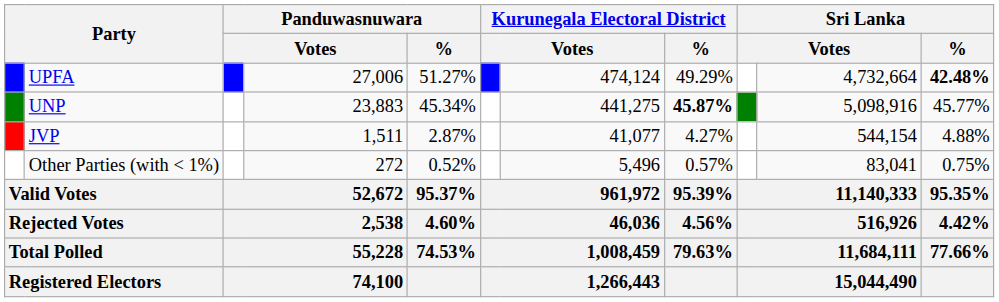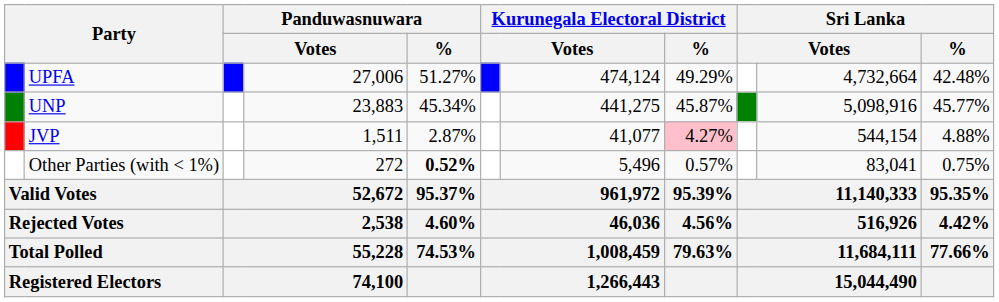(960, 77) bold -> (961, 77) normal
(703, 106) bold -> (704, 106) normal
(709, 135) no background -> (709, 135) pink background
(452, 164) normal -> (451, 164) bold
